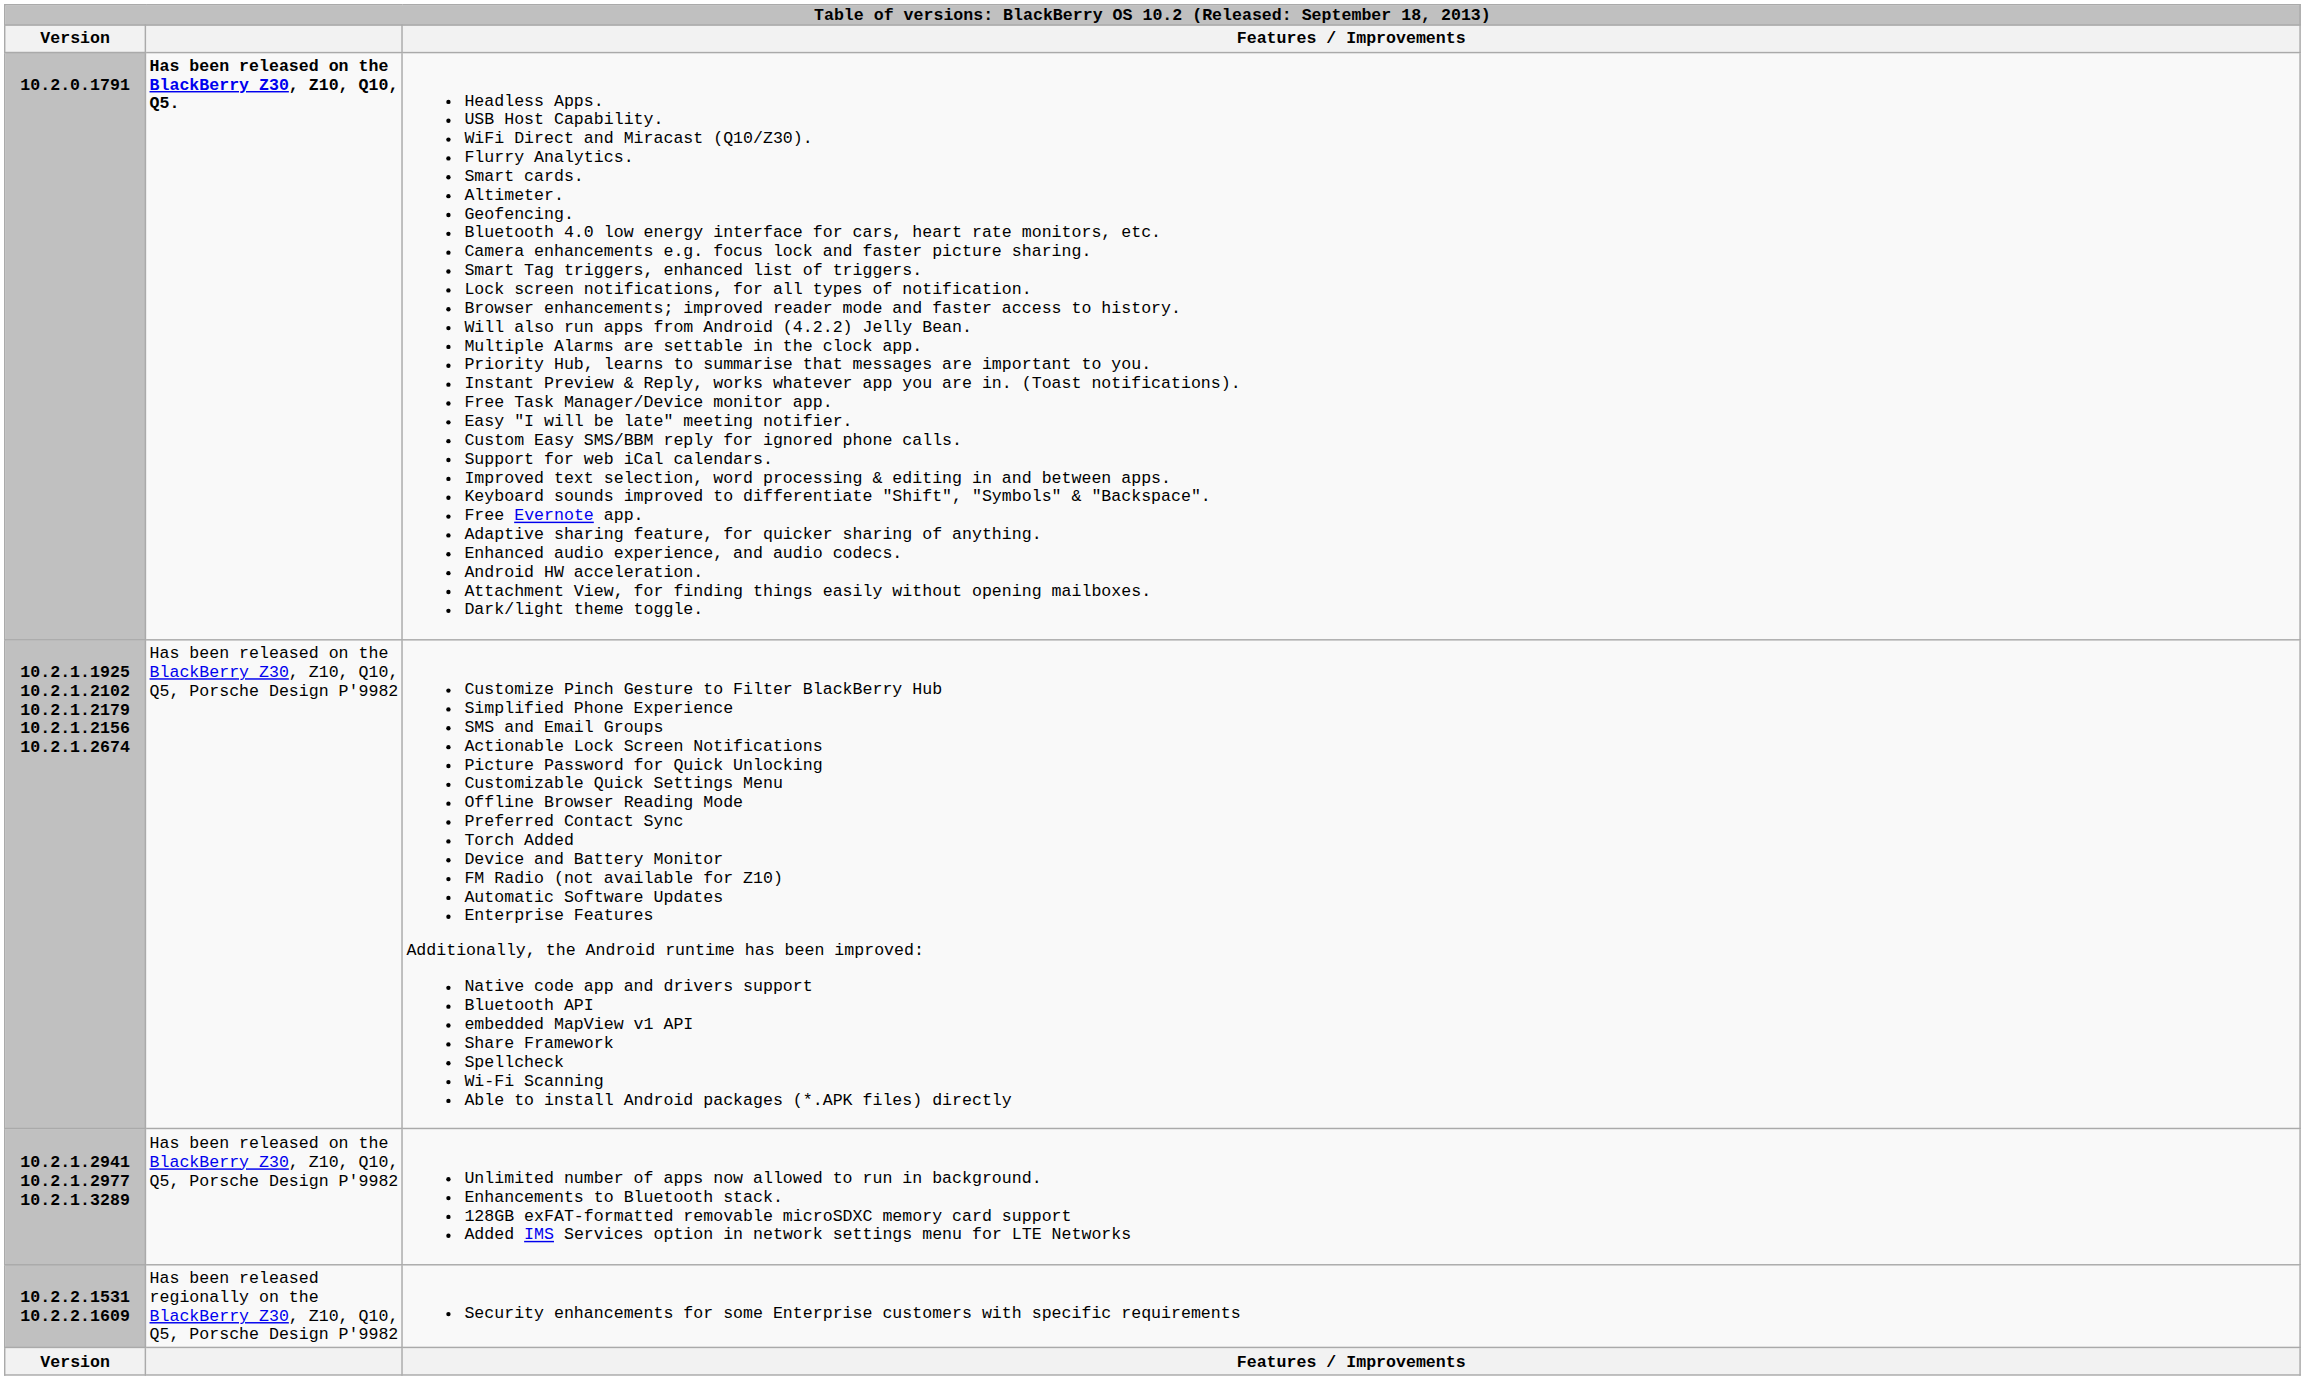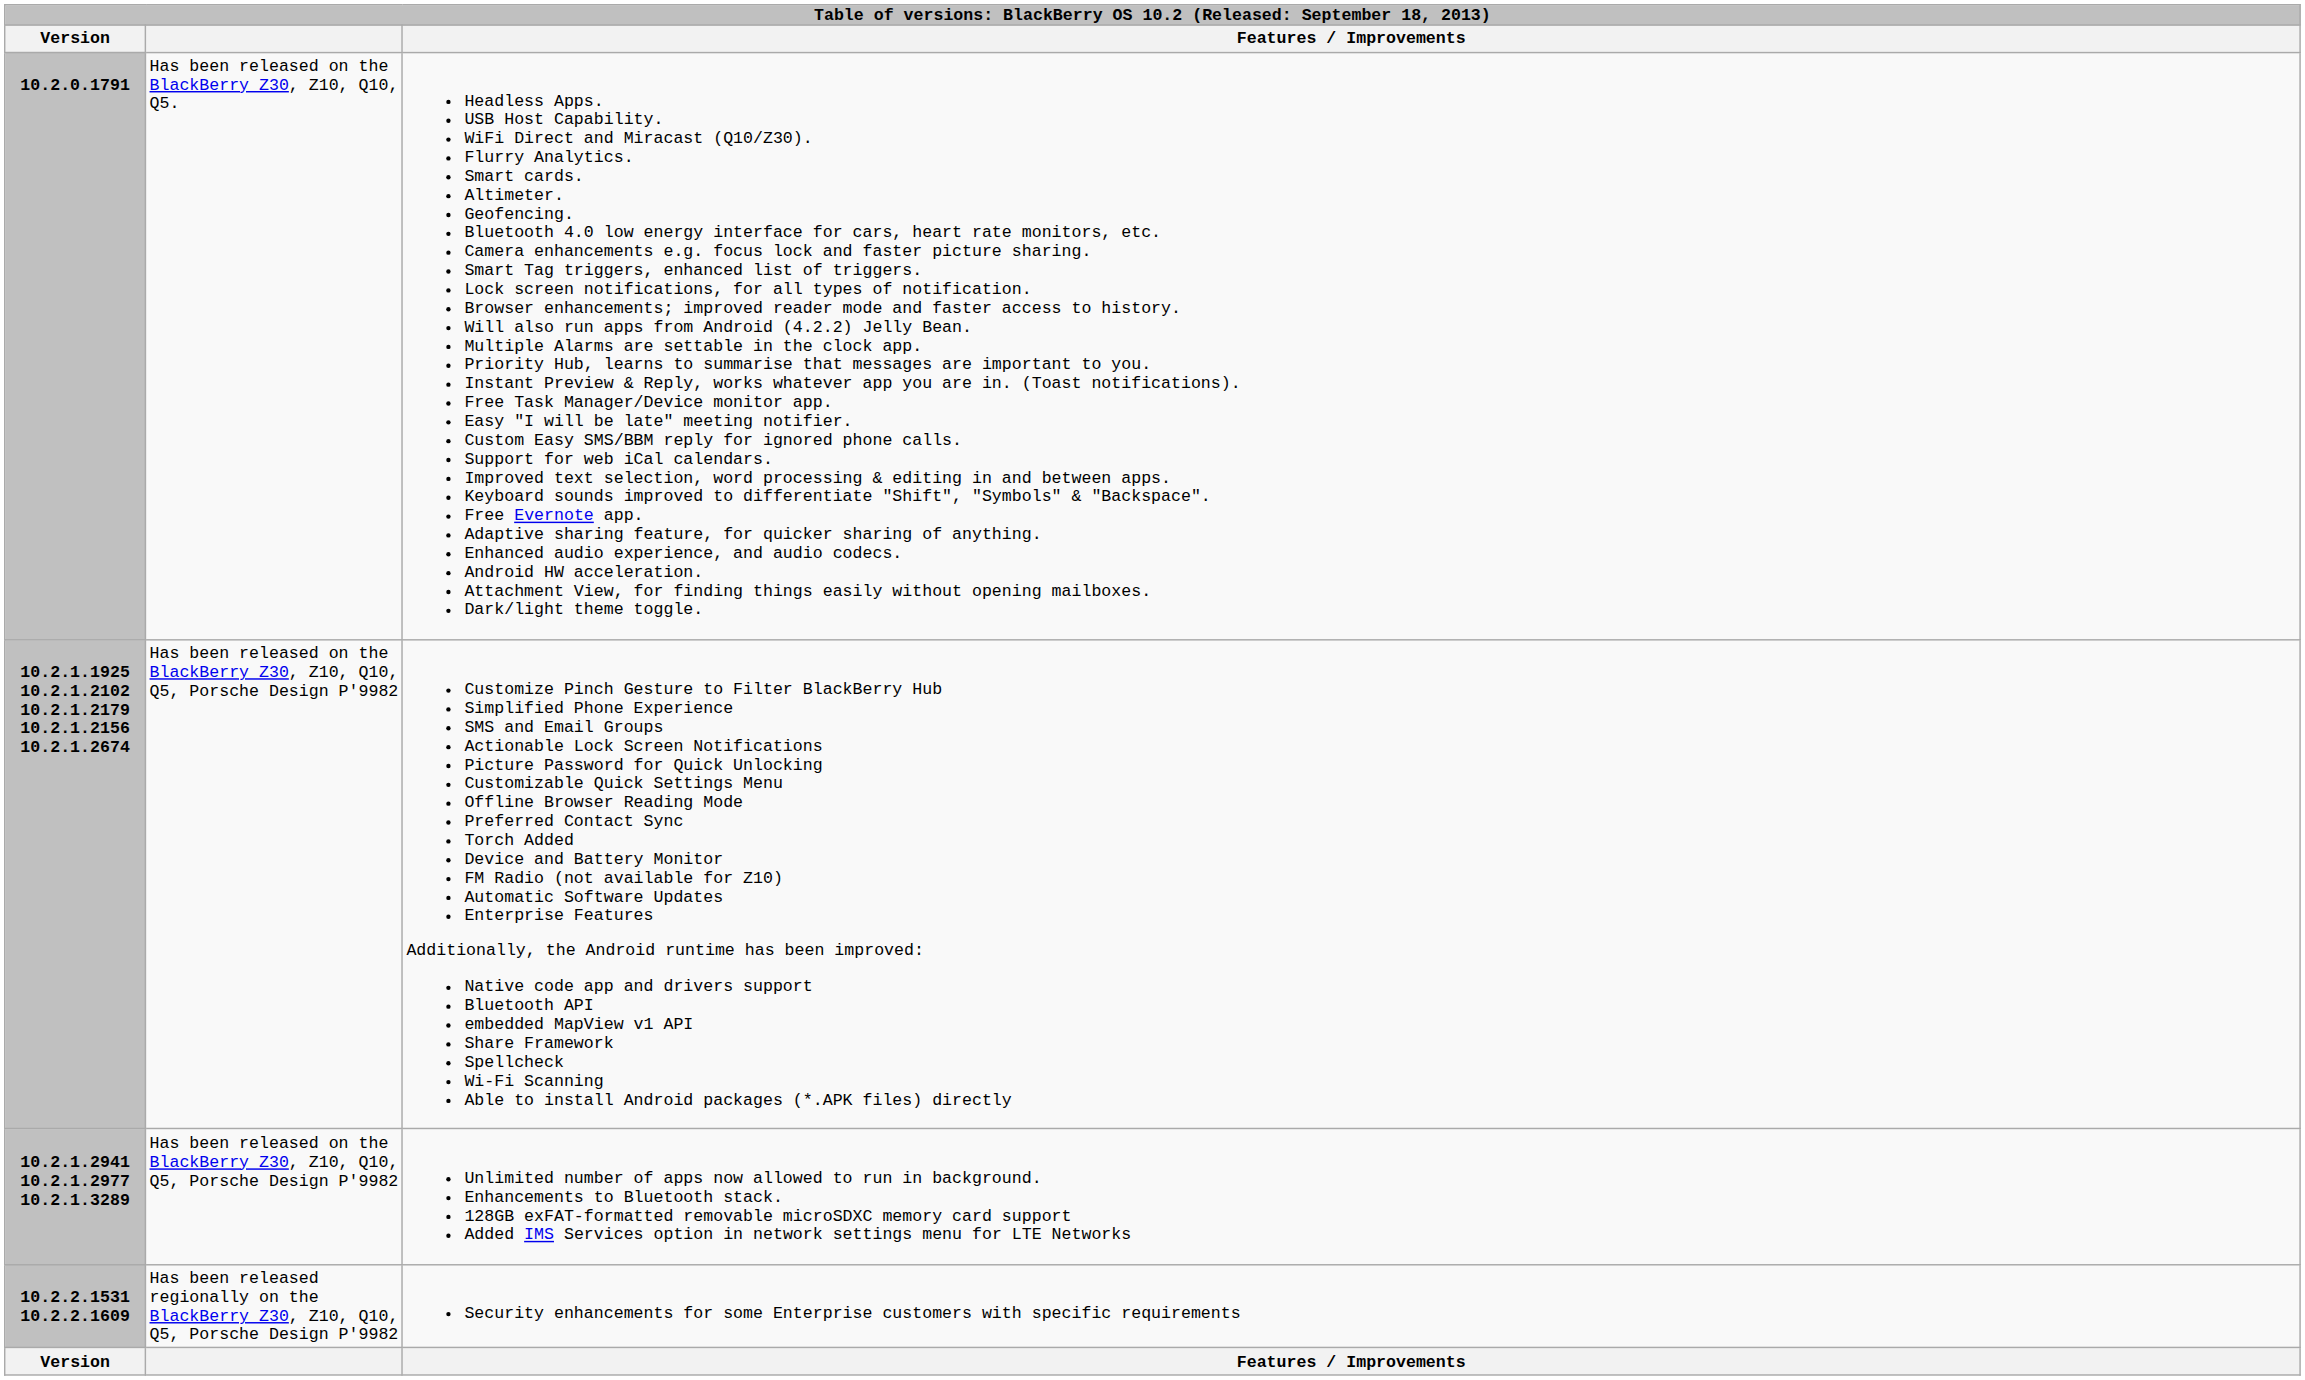(274, 85) bold -> (274, 85) normal
